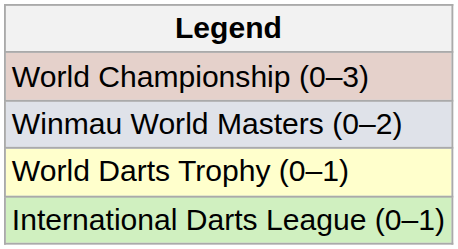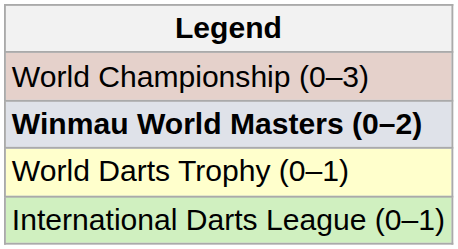(207, 123) normal -> (217, 123) bold
